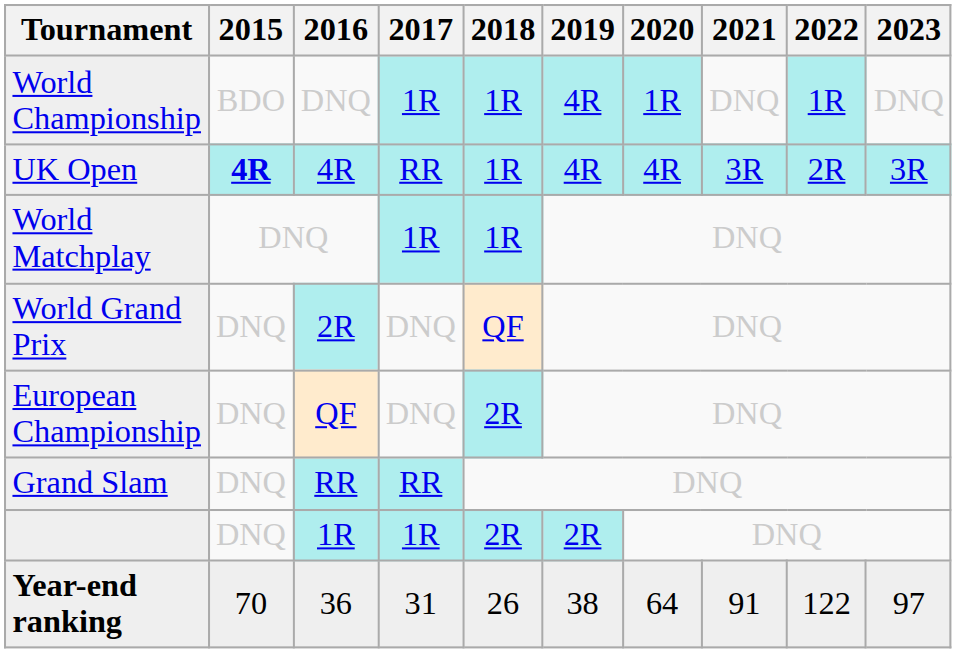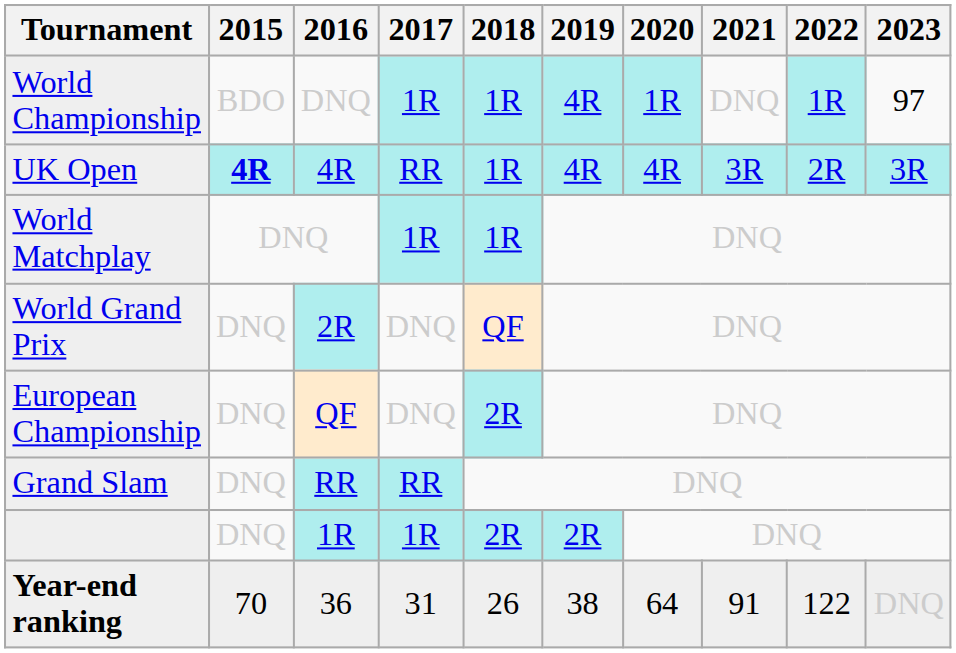(909, 99) DNQ -> (909, 99) 97
(909, 603) 97 -> (909, 603) DNQ
